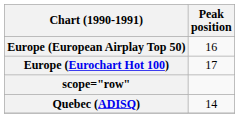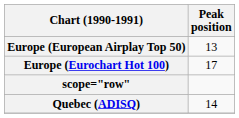(211, 46) 16 -> (211, 46) 13
